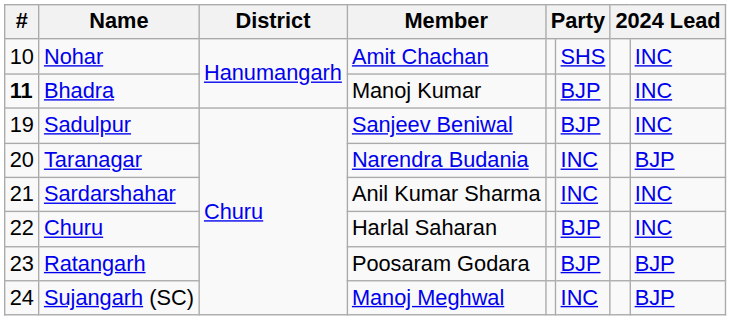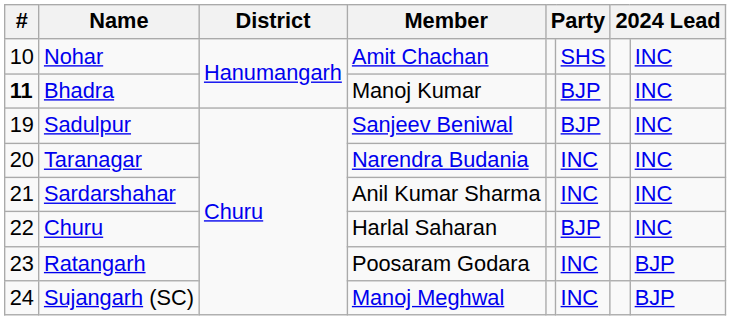(655, 159) BJP -> (653, 159) INC
(581, 263) BJP -> (579, 263) INC
